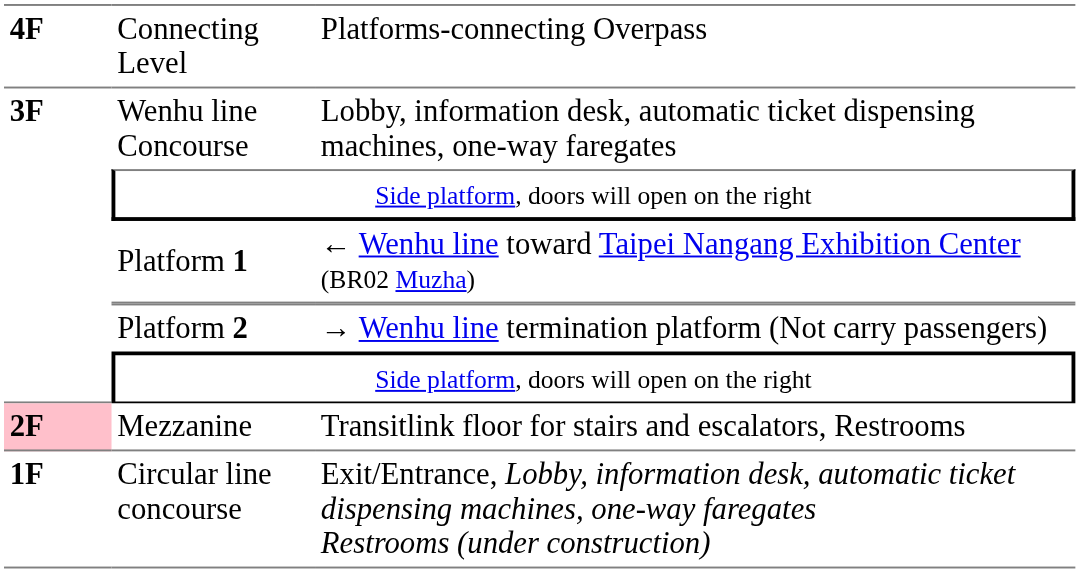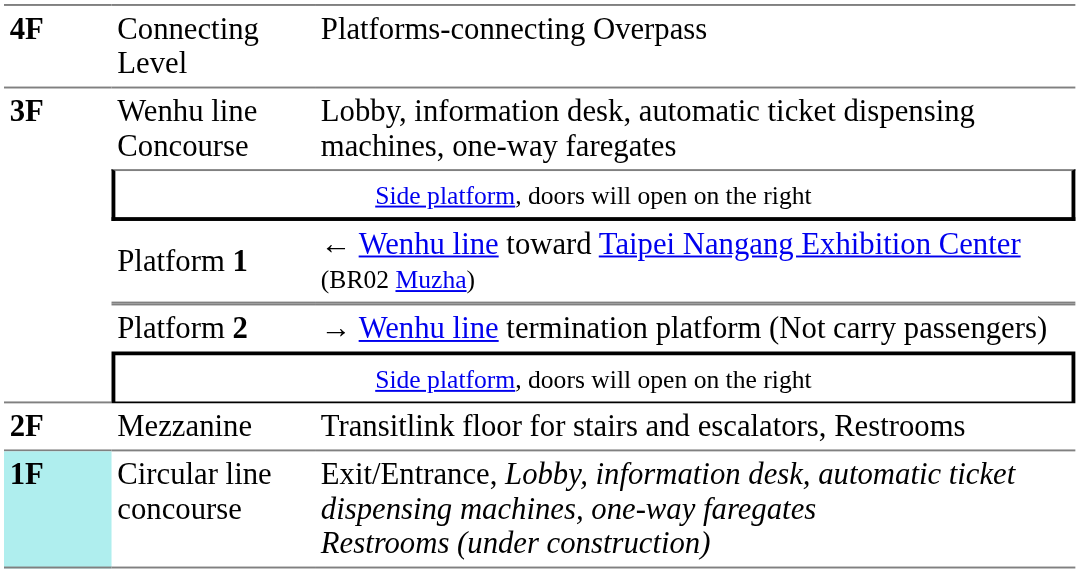(27, 425) pink background -> (27, 425) no background
(27, 473) no background -> (27, 473) paleturquoise background
